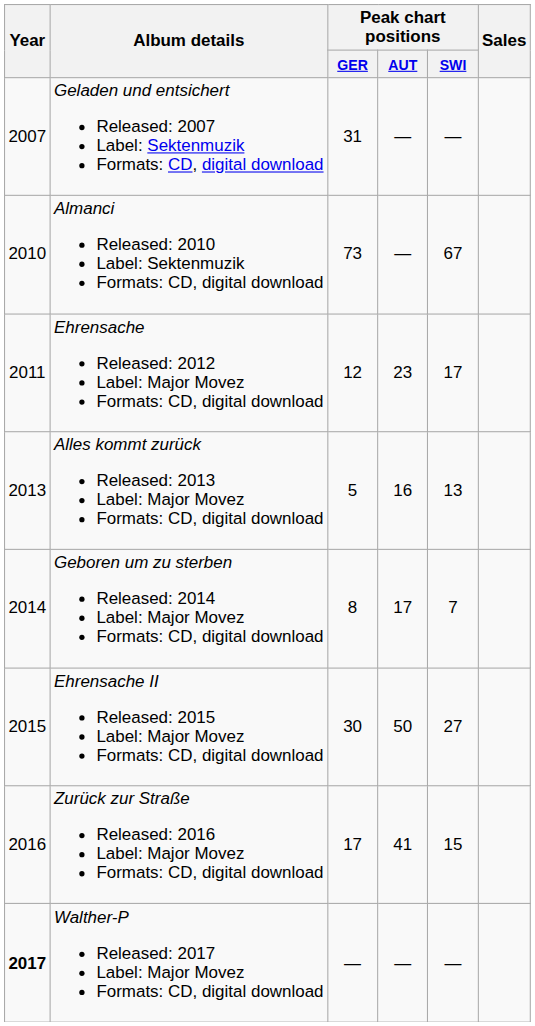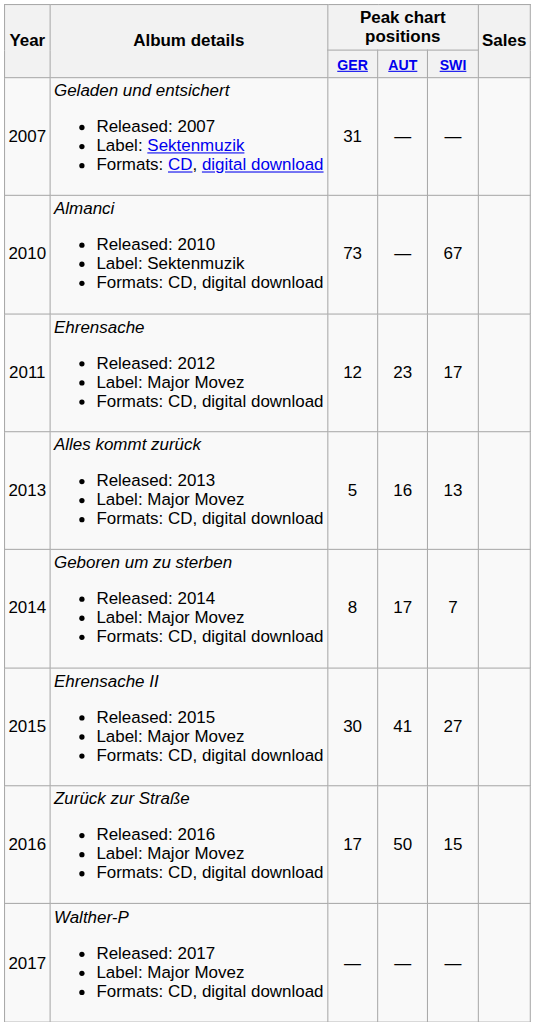(403, 726) 50 -> (403, 726) 41
(403, 844) 41 -> (403, 844) 50
(27, 962) bold -> (27, 962) normal
